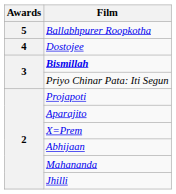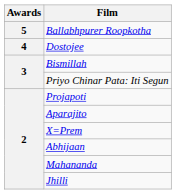(67, 63) bold -> (66, 63) normal
